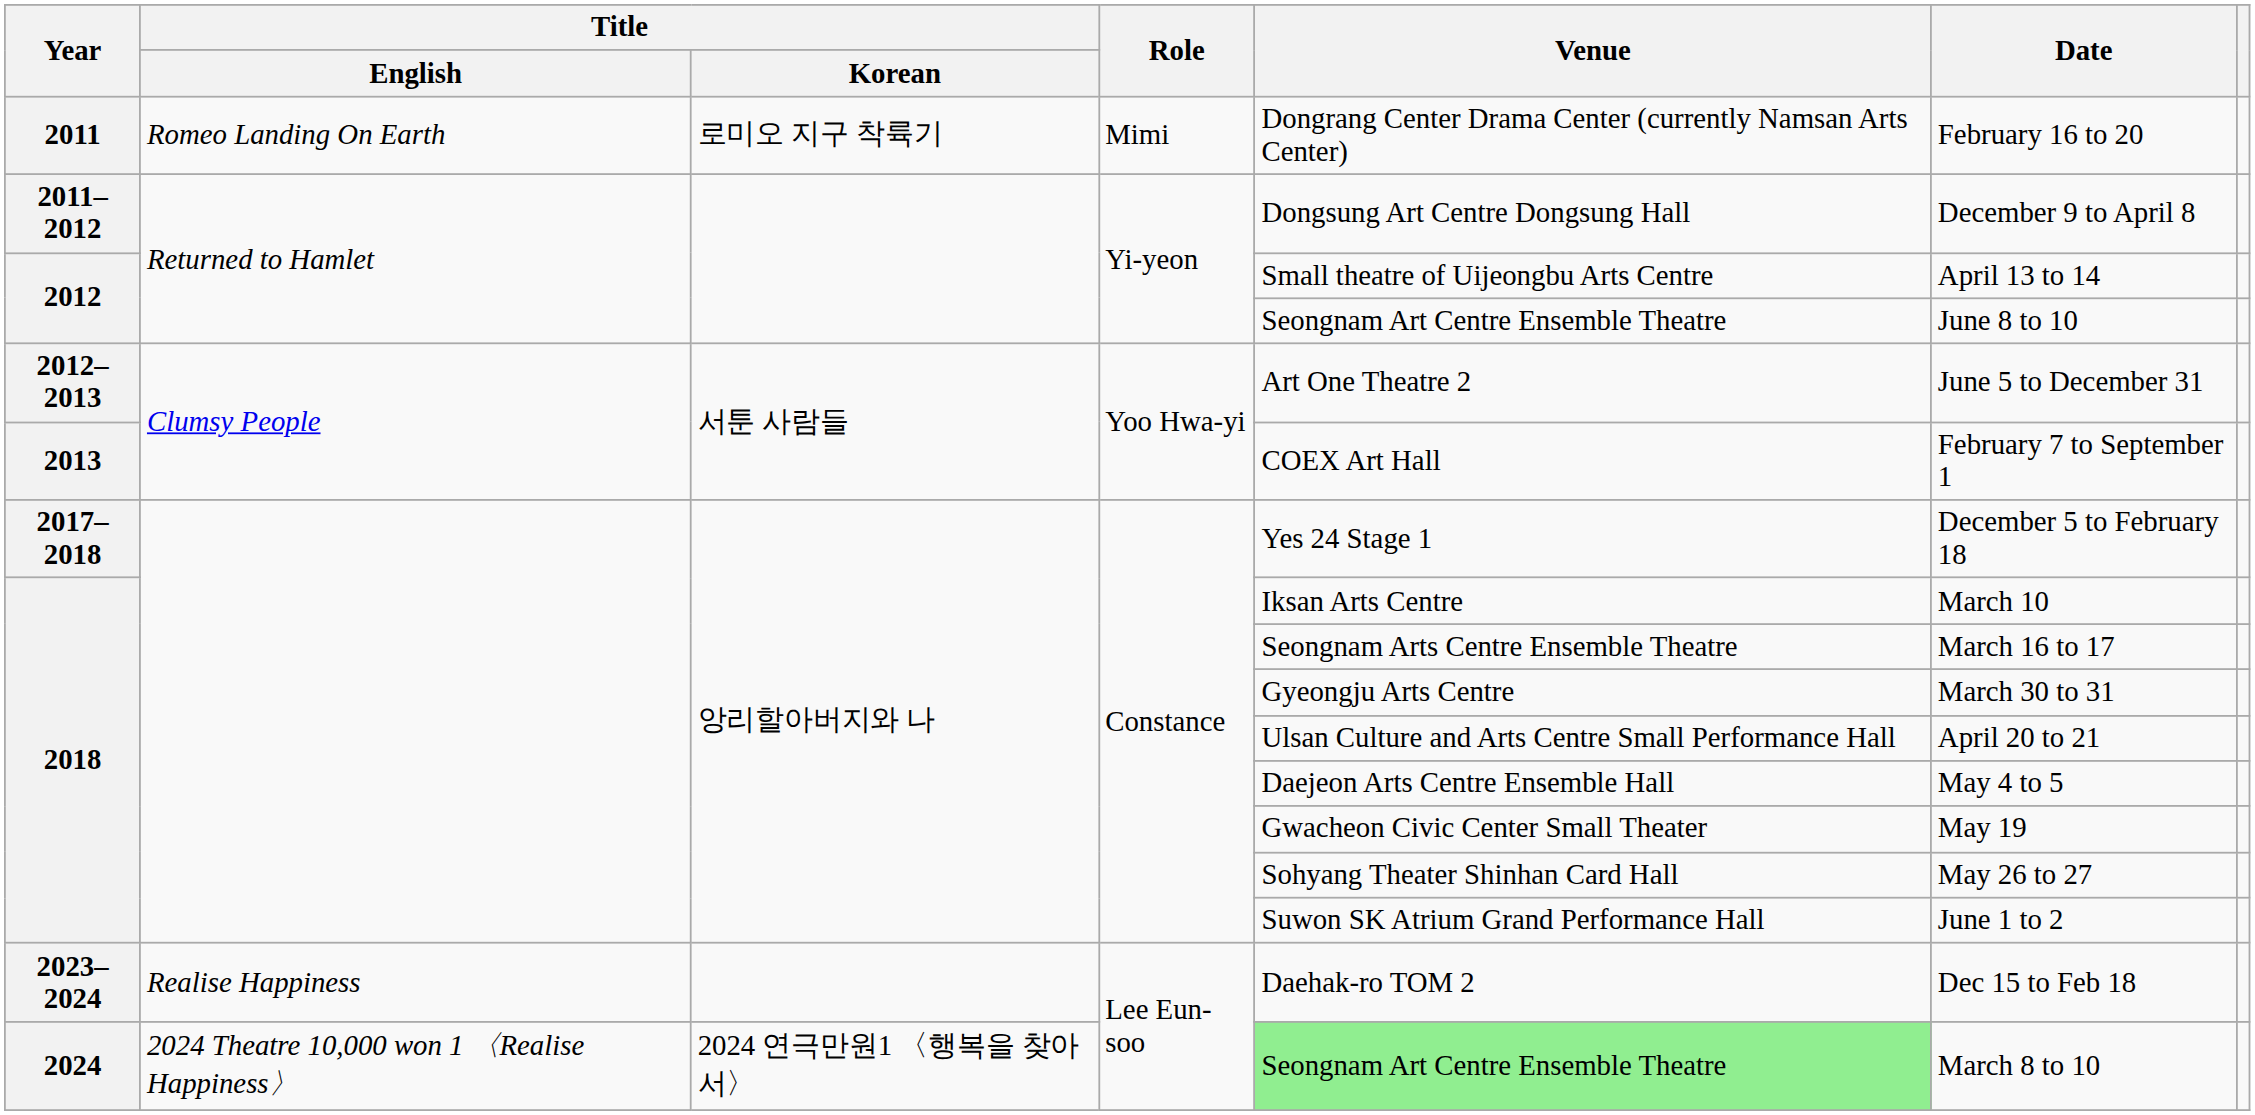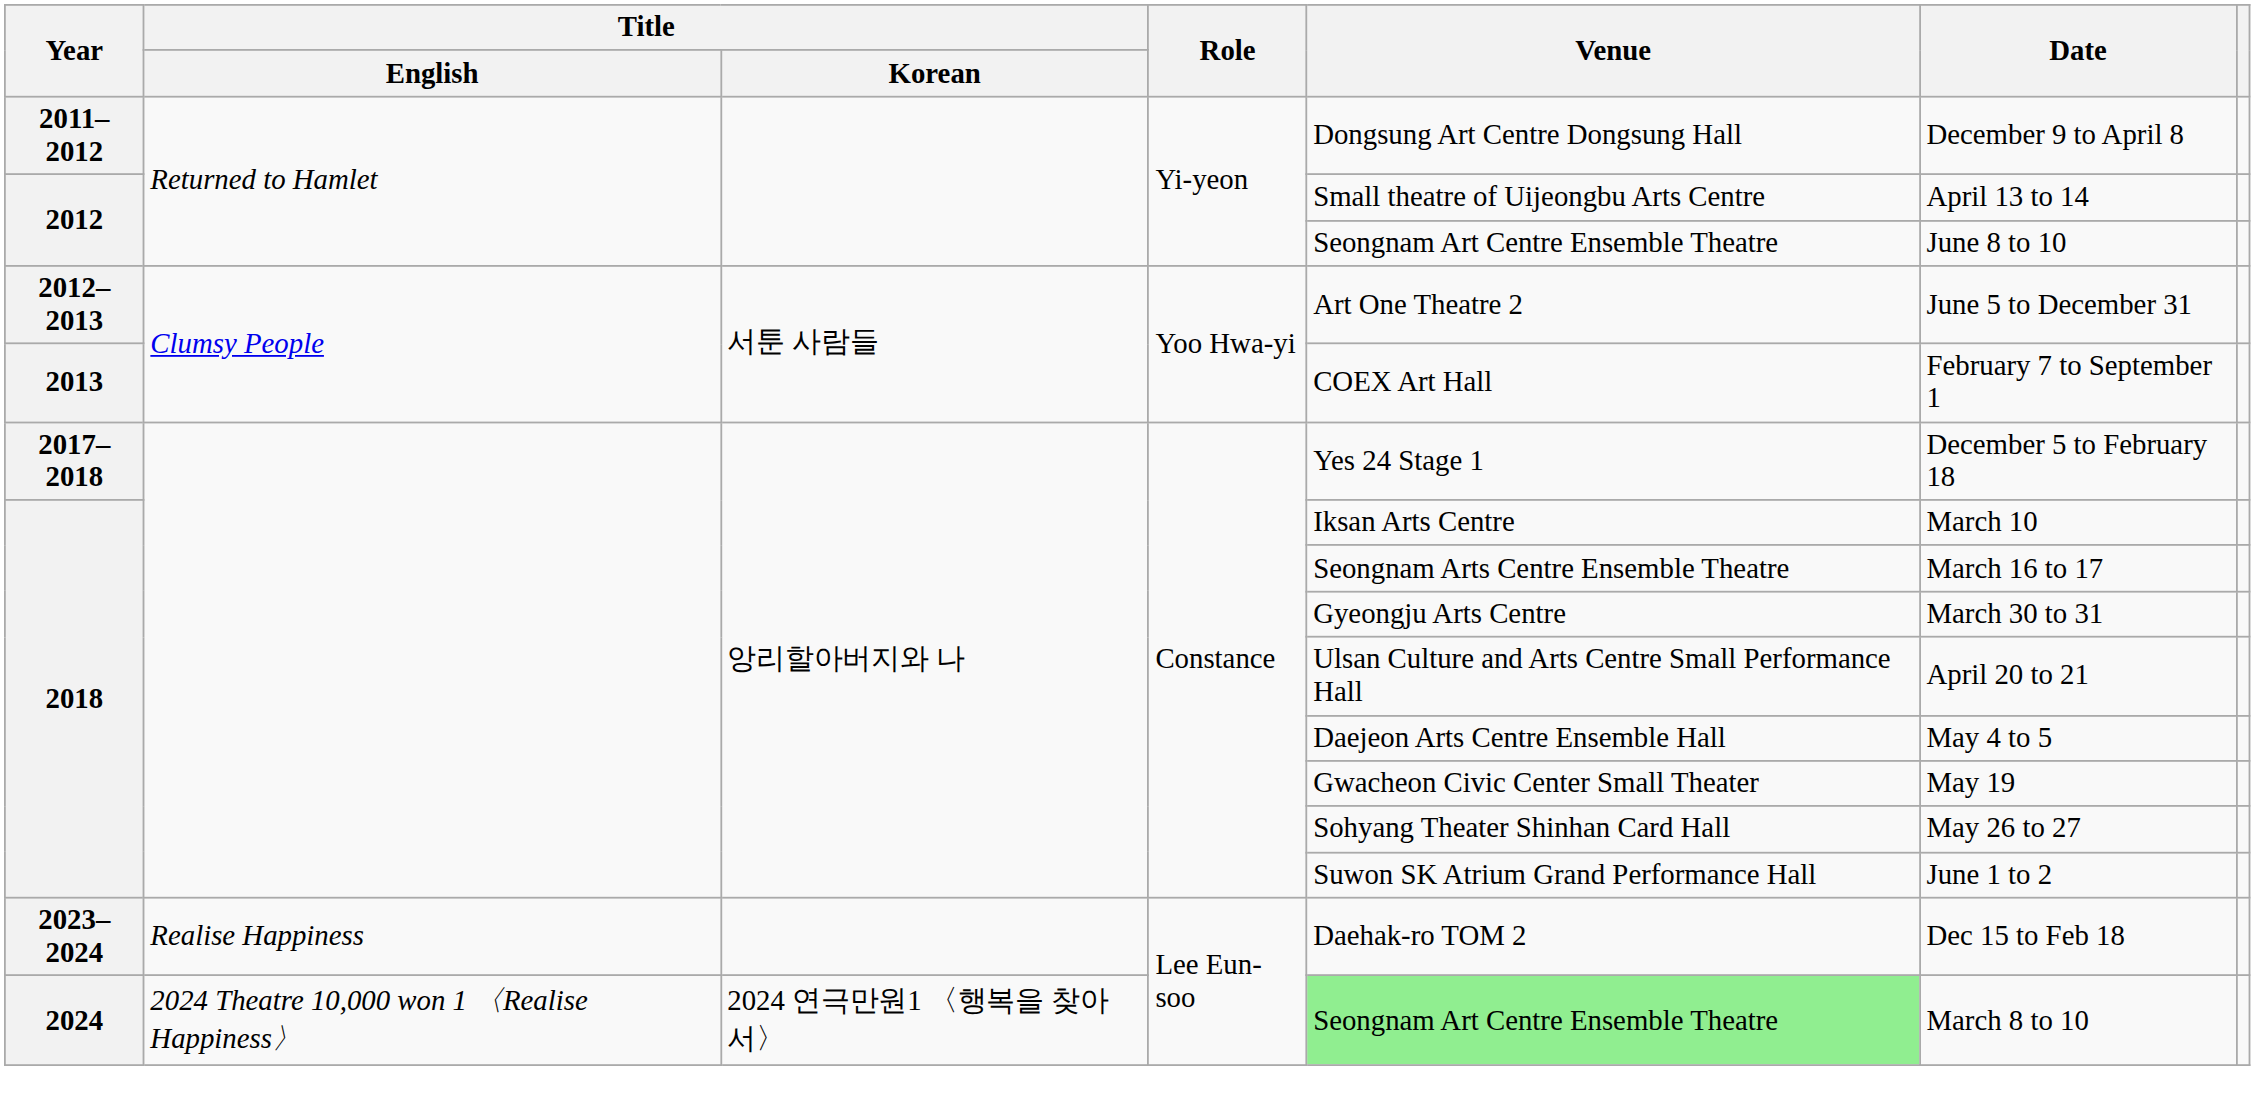- row: (73, 134)
